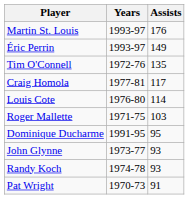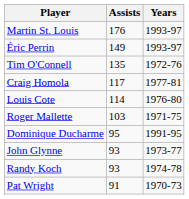columns swapped: (127, 13) <-> (166, 13)
